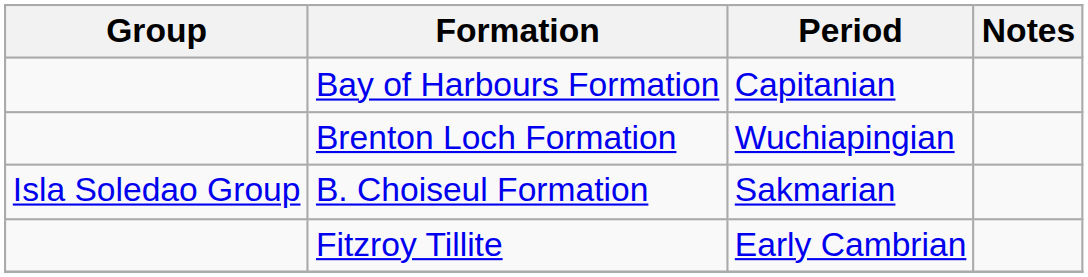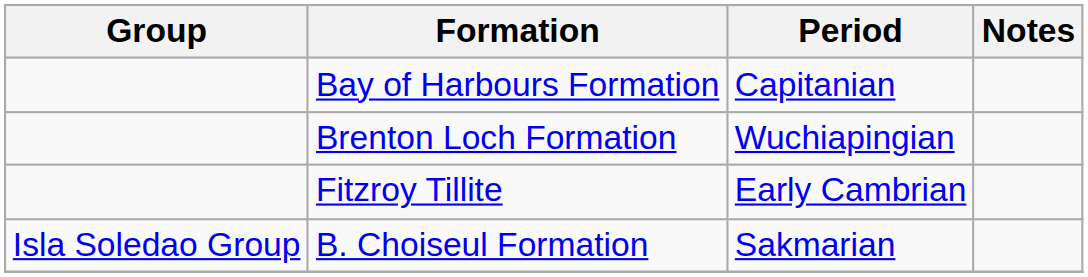rows swapped: (482, 191) <-> (409, 244)
